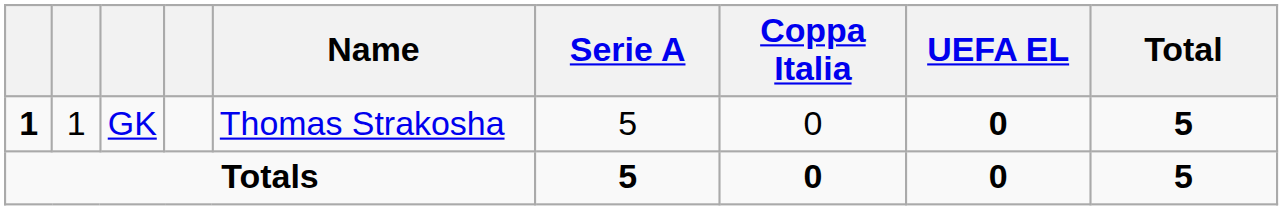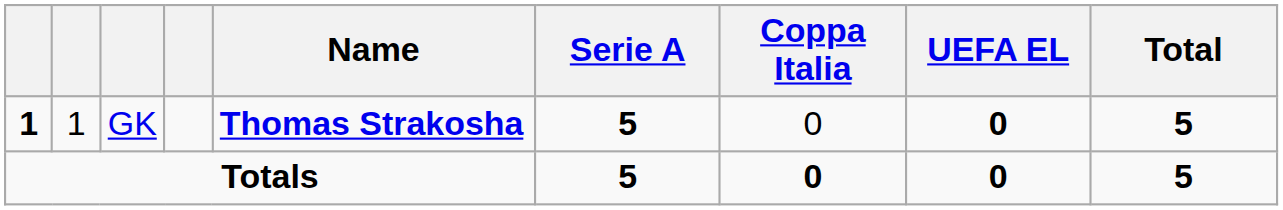(362, 123) normal -> (372, 123) bold
(628, 123) normal -> (628, 123) bold
